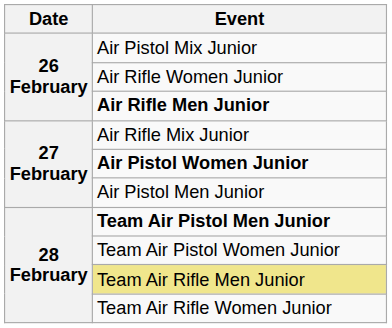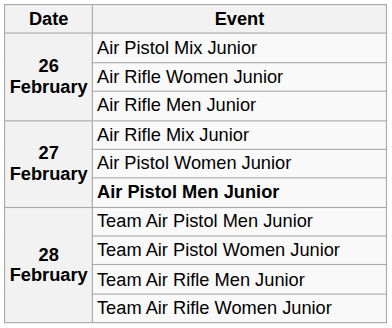(183, 105) bold -> (177, 105) normal
(203, 163) bold -> (194, 163) normal
(181, 192) normal -> (188, 192) bold
(214, 221) bold -> (205, 221) normal
(201, 279) khaki background -> (201, 279) no background
